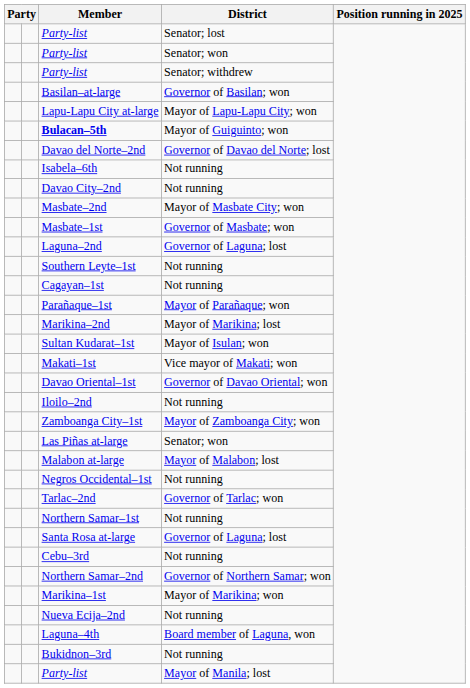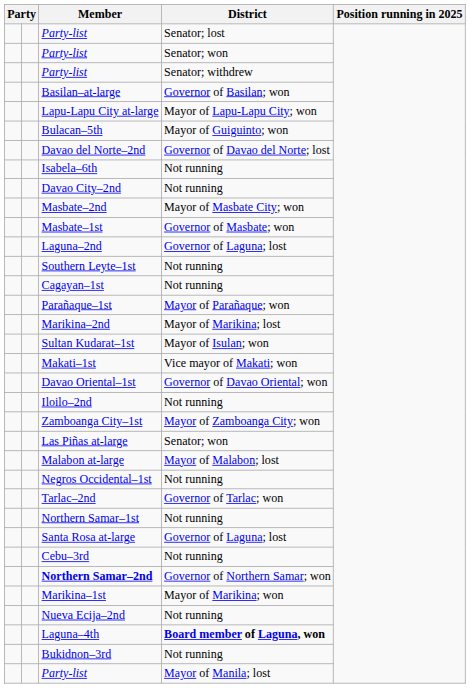(74, 130) bold -> (72, 130) normal
(92, 576) normal -> (97, 576) bold
(240, 634) normal -> (245, 634) bold
